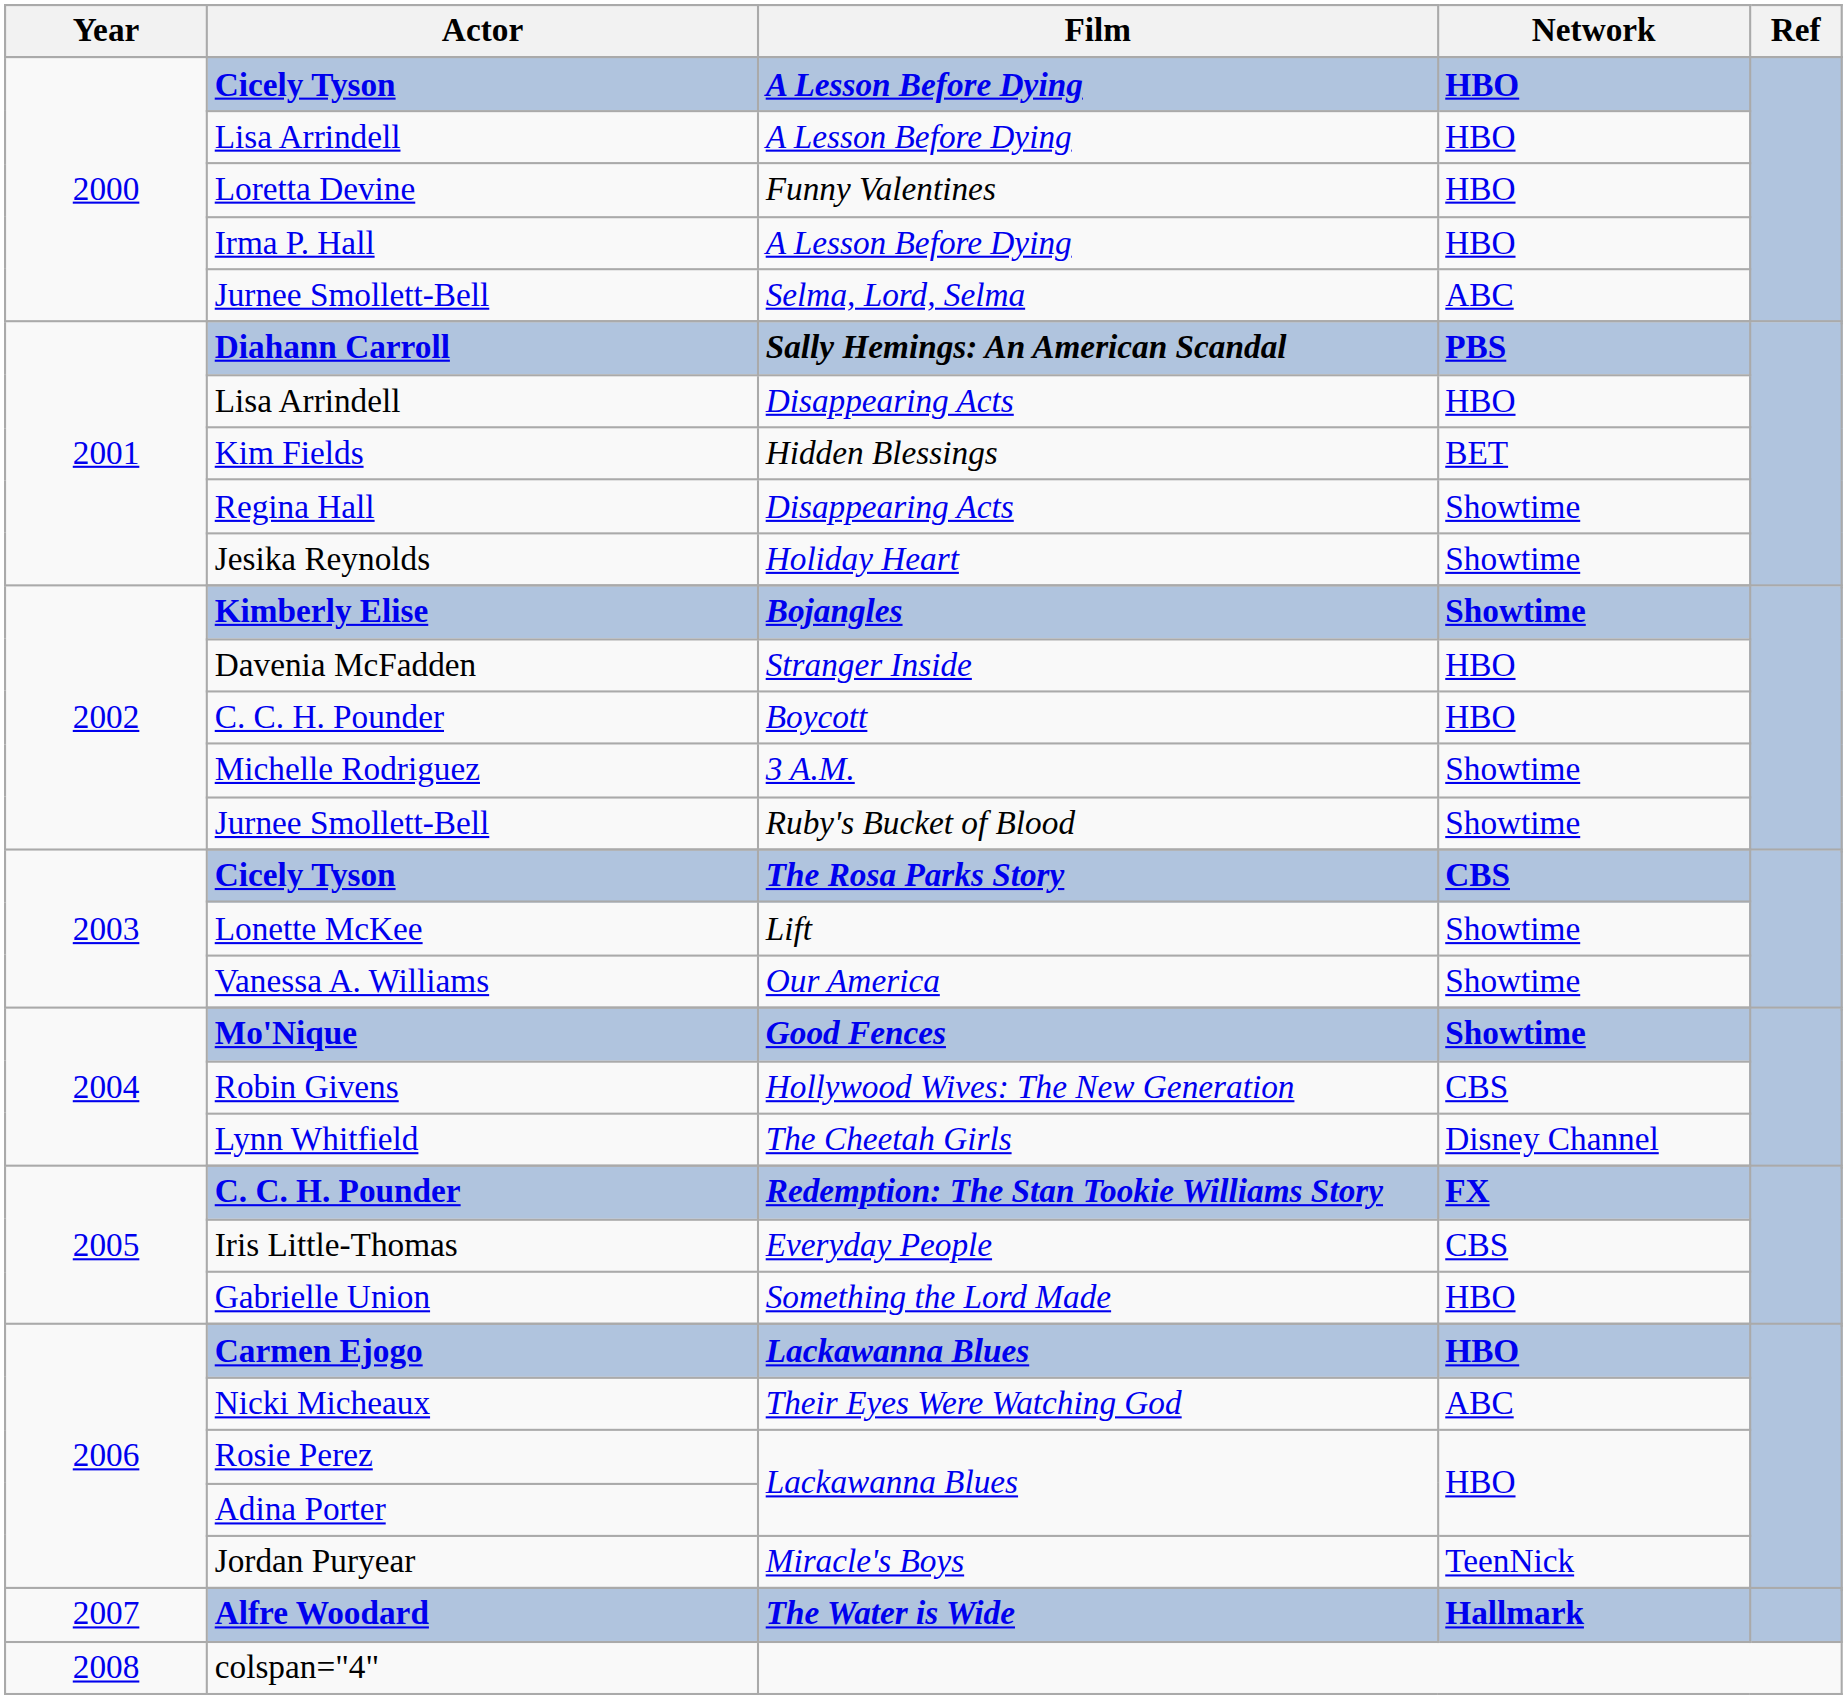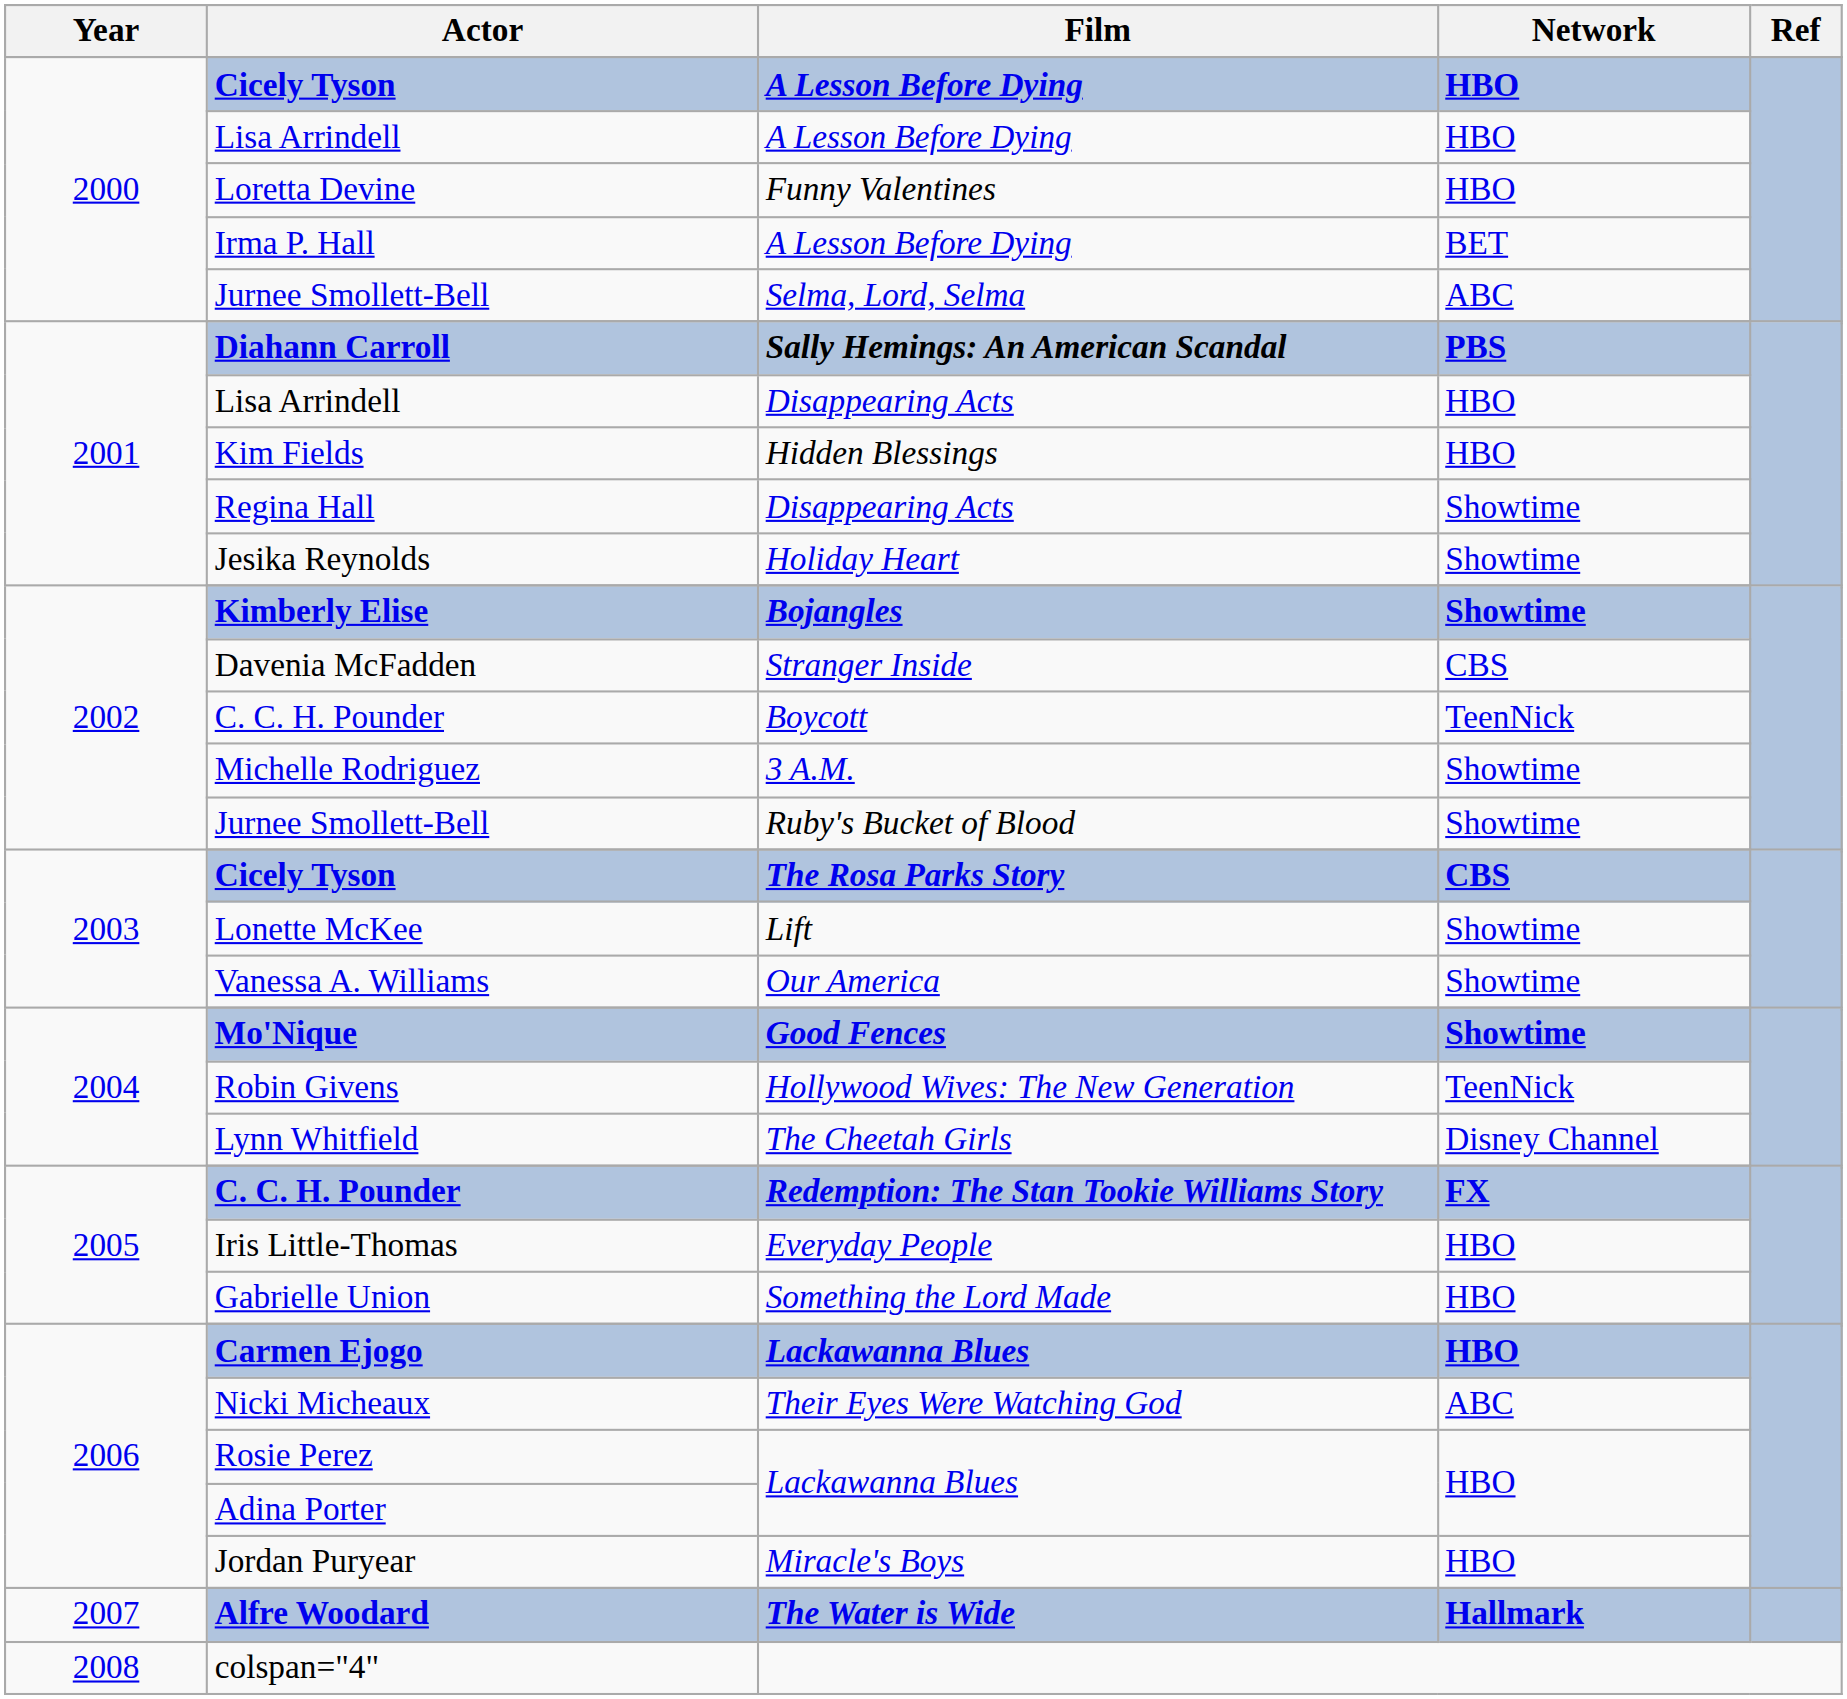(1480, 242) HBO -> (1477, 242) BET
(1477, 453) BET -> (1480, 453) HBO
(1480, 664) HBO -> (1477, 664) CBS
(1480, 717) HBO -> (1510, 717) TeenNick
(1477, 1086) CBS -> (1510, 1086) TeenNick
(1477, 1244) CBS -> (1480, 1244) HBO
(1510, 1561) TeenNick -> (1480, 1561) HBO
